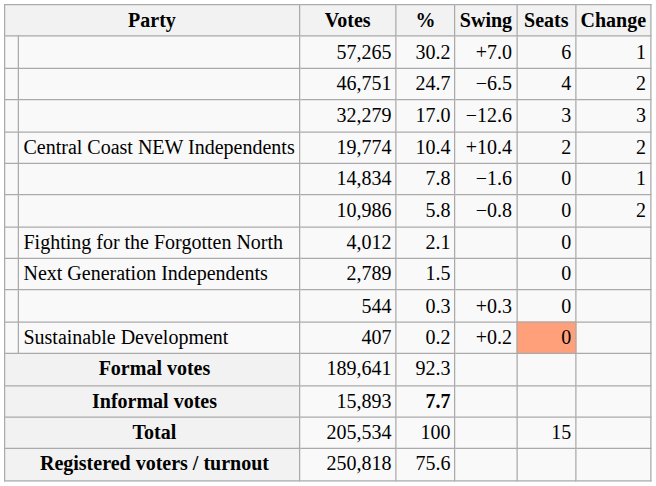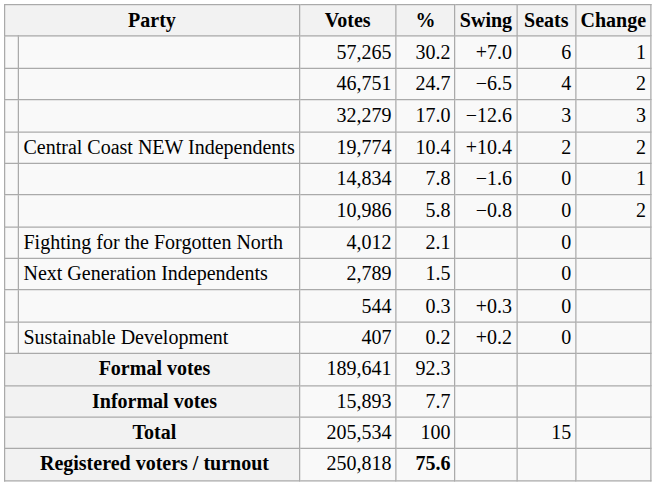(566, 337) lightsalmon background -> (566, 337) no background
(438, 400) bold -> (438, 400) normal
(433, 464) normal -> (433, 464) bold
